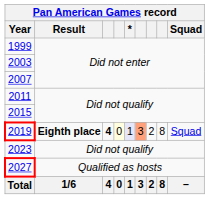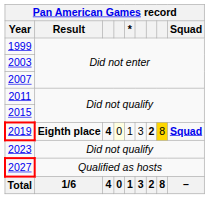(130, 131) lavender background -> (130, 131) no background
(141, 131) lightsalmon background -> (141, 131) no background
(151, 131) normal -> (151, 131) bold
(162, 131) no background -> (162, 131) gold background
(186, 131) normal -> (186, 131) bold
